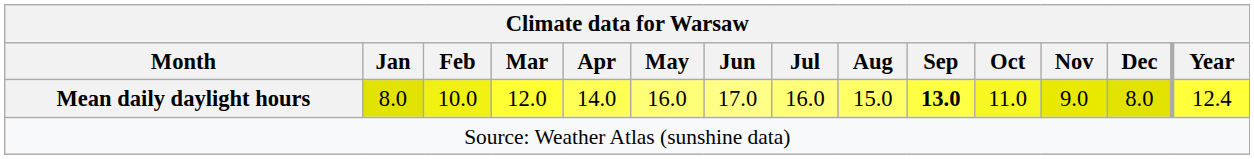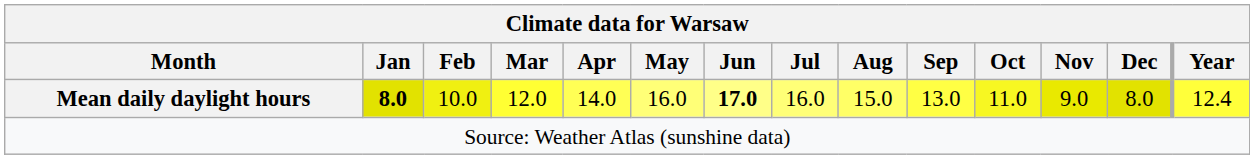(393, 98) normal -> (393, 98) bold
(737, 98) normal -> (737, 98) bold
(941, 98) bold -> (941, 98) normal
